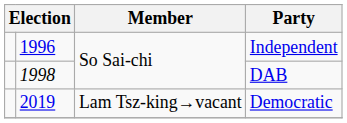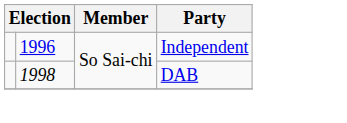- row: (291, 103)
